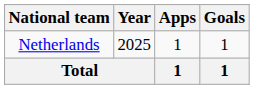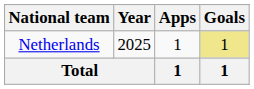(224, 44) no background -> (224, 44) khaki background
